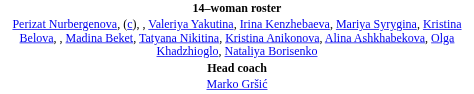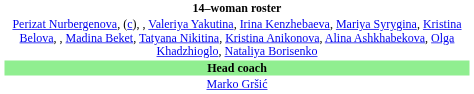(237, 68) no background -> (237, 68) lightgreen background
